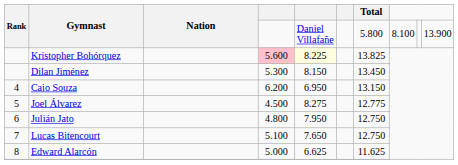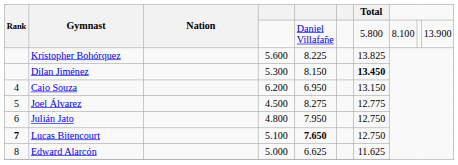(276, 55) pink background -> (276, 55) no background
(315, 55) lightyellow background -> (315, 55) no background
(371, 71) normal -> (371, 71) bold
(16, 135) normal -> (16, 135) bold
(315, 135) normal -> (315, 135) bold
